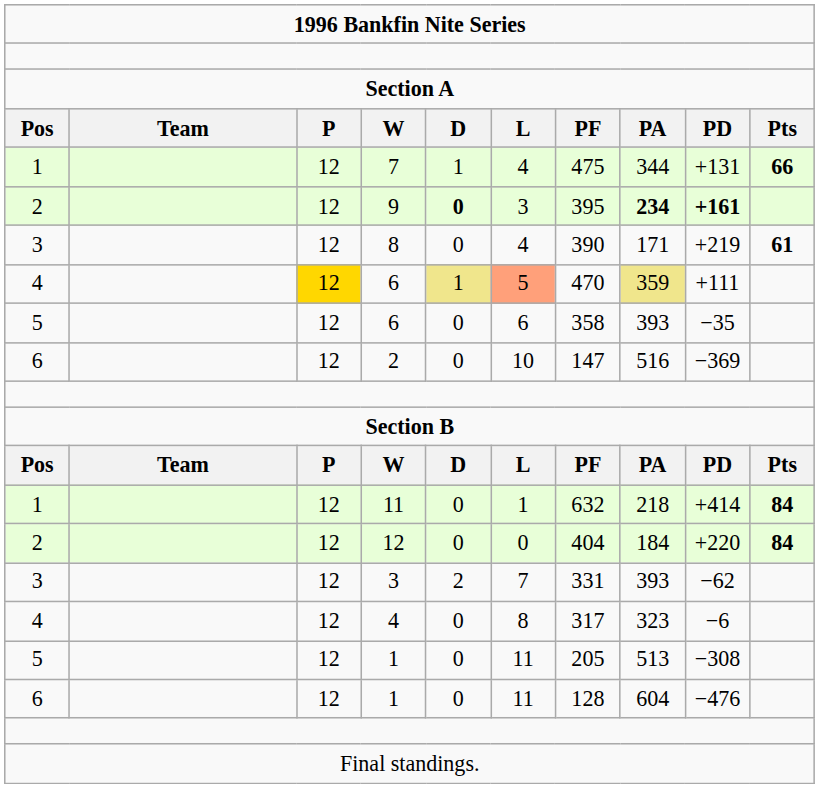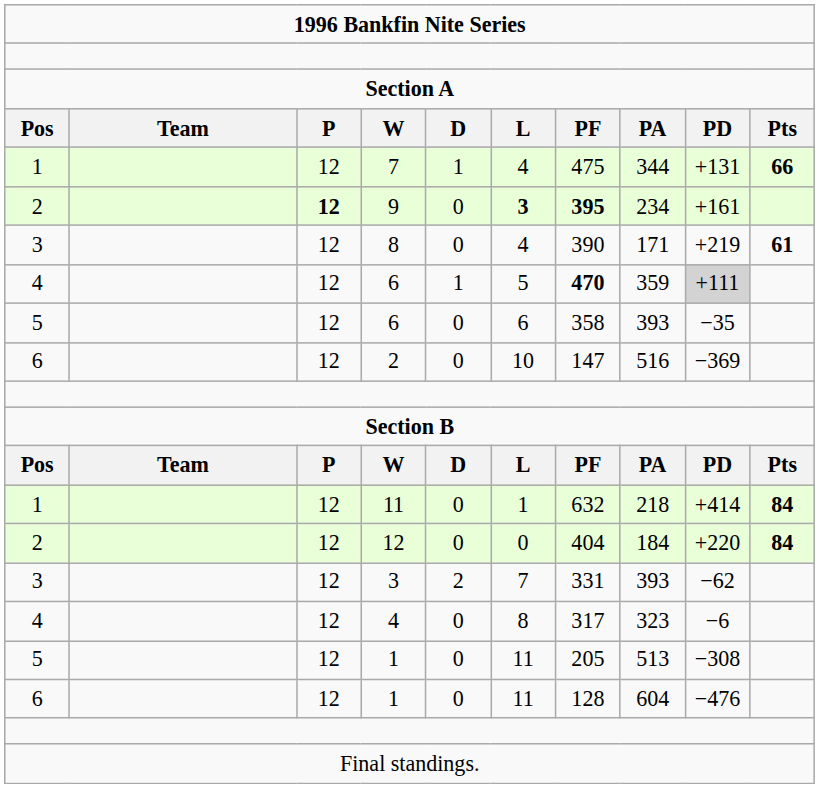(329, 206) normal -> (329, 206) bold
(458, 206) bold -> (458, 206) normal
(523, 206) normal -> (523, 206) bold
(588, 206) normal -> (588, 206) bold
(653, 206) bold -> (653, 206) normal
(717, 206) bold -> (717, 206) normal
(329, 284) gold background -> (329, 284) no background
(458, 284) khaki background -> (458, 284) no background
(523, 284) lightsalmon background -> (523, 284) no background
(588, 284) normal -> (588, 284) bold
(653, 284) khaki background -> (653, 284) no background
(717, 284) no background -> (717, 284) lightgrey background
